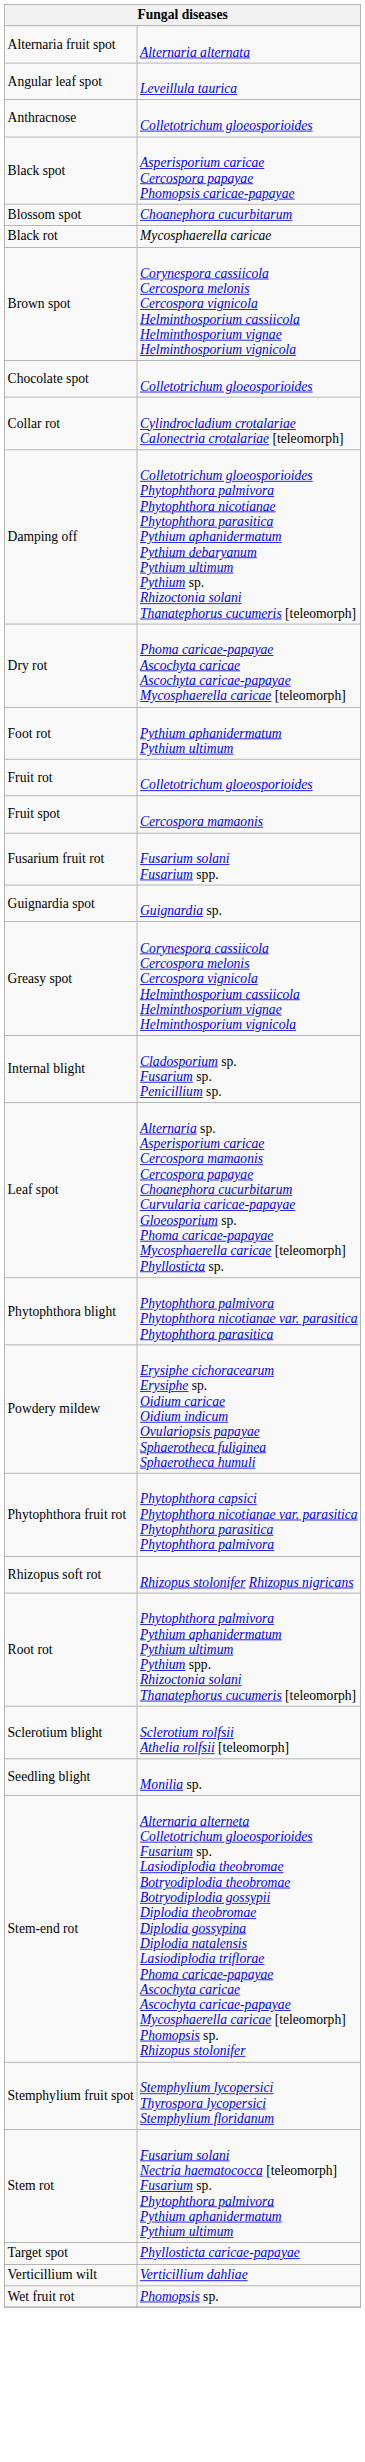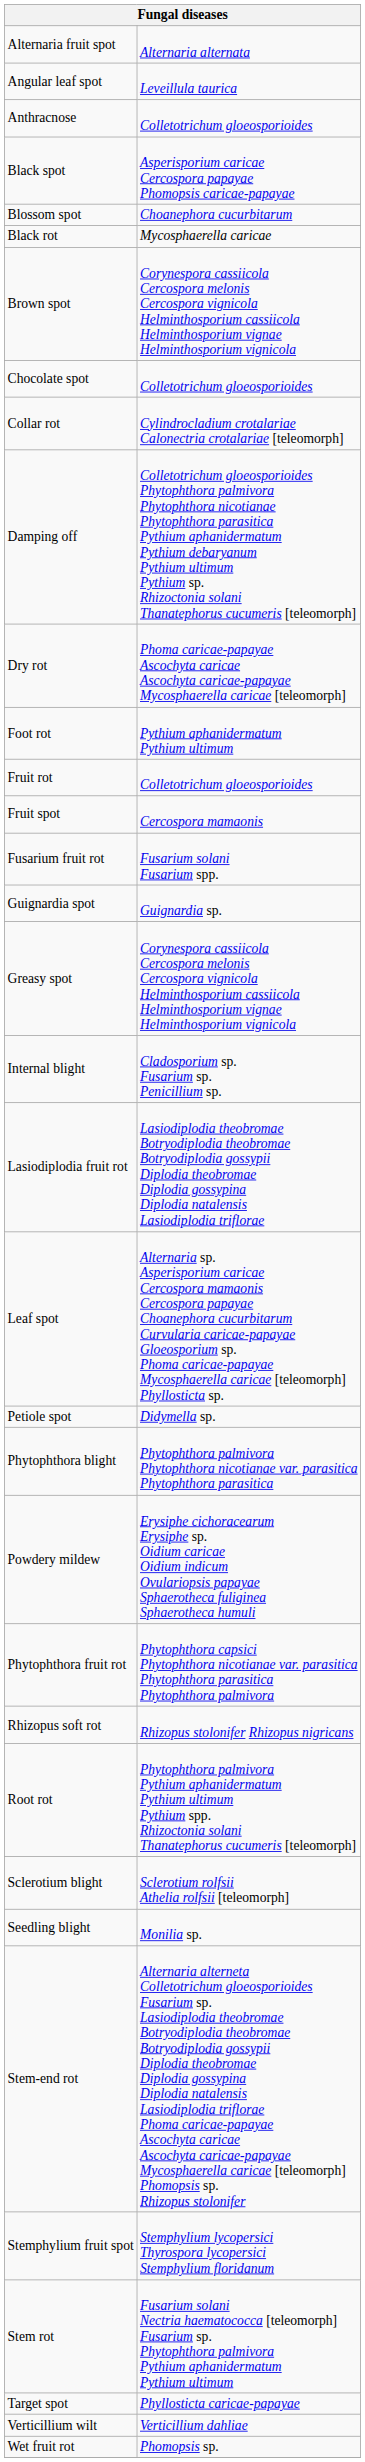+ row: (68, 1167)
+ row: (39, 1416)
